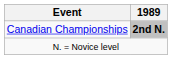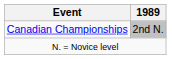(149, 29) bold -> (148, 29) normal
